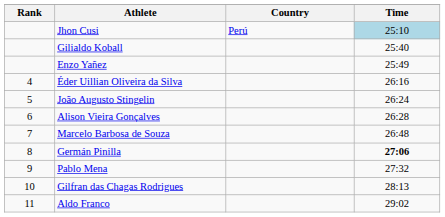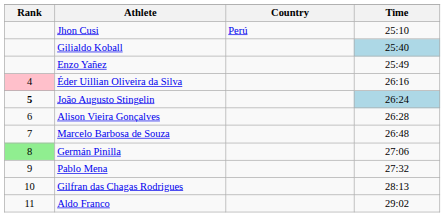(397, 30) lightblue background -> (397, 30) no background
(397, 47) no background -> (397, 47) lightblue background
(30, 82) no background -> (30, 82) pink background
(30, 99) normal -> (30, 99) bold
(397, 99) no background -> (397, 99) lightblue background
(30, 151) no background -> (30, 151) lightgreen background
(397, 151) bold -> (397, 151) normal
